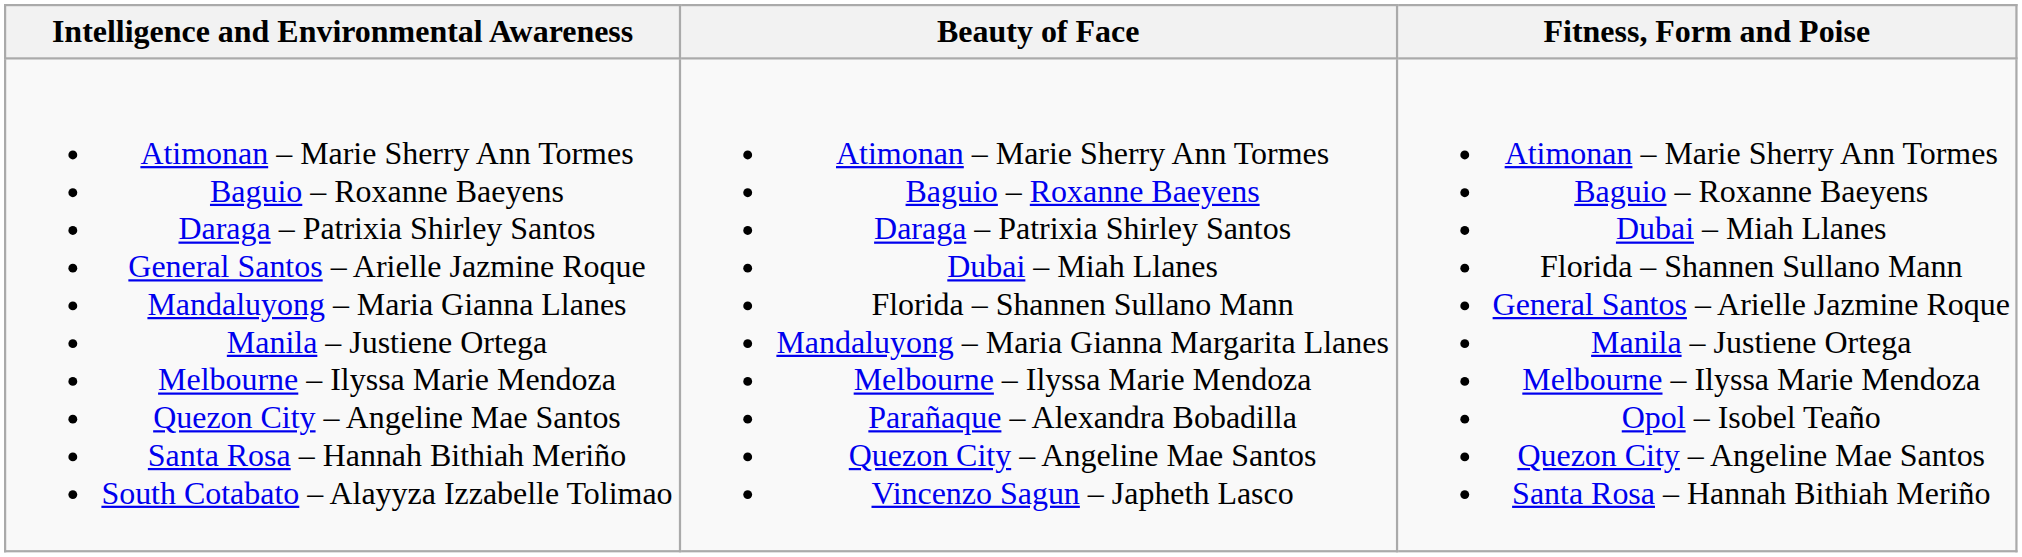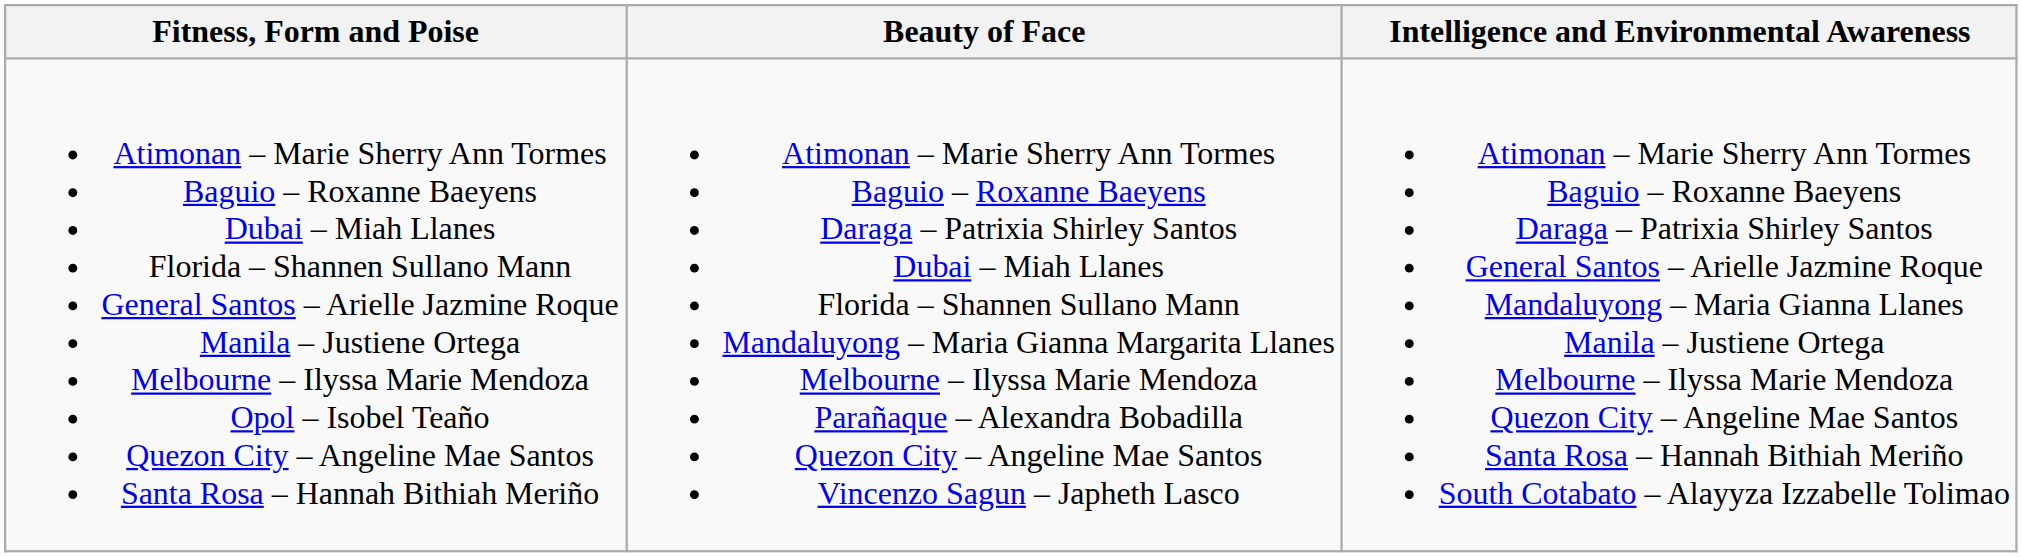columns swapped: (1707, 31) <-> (343, 31)
